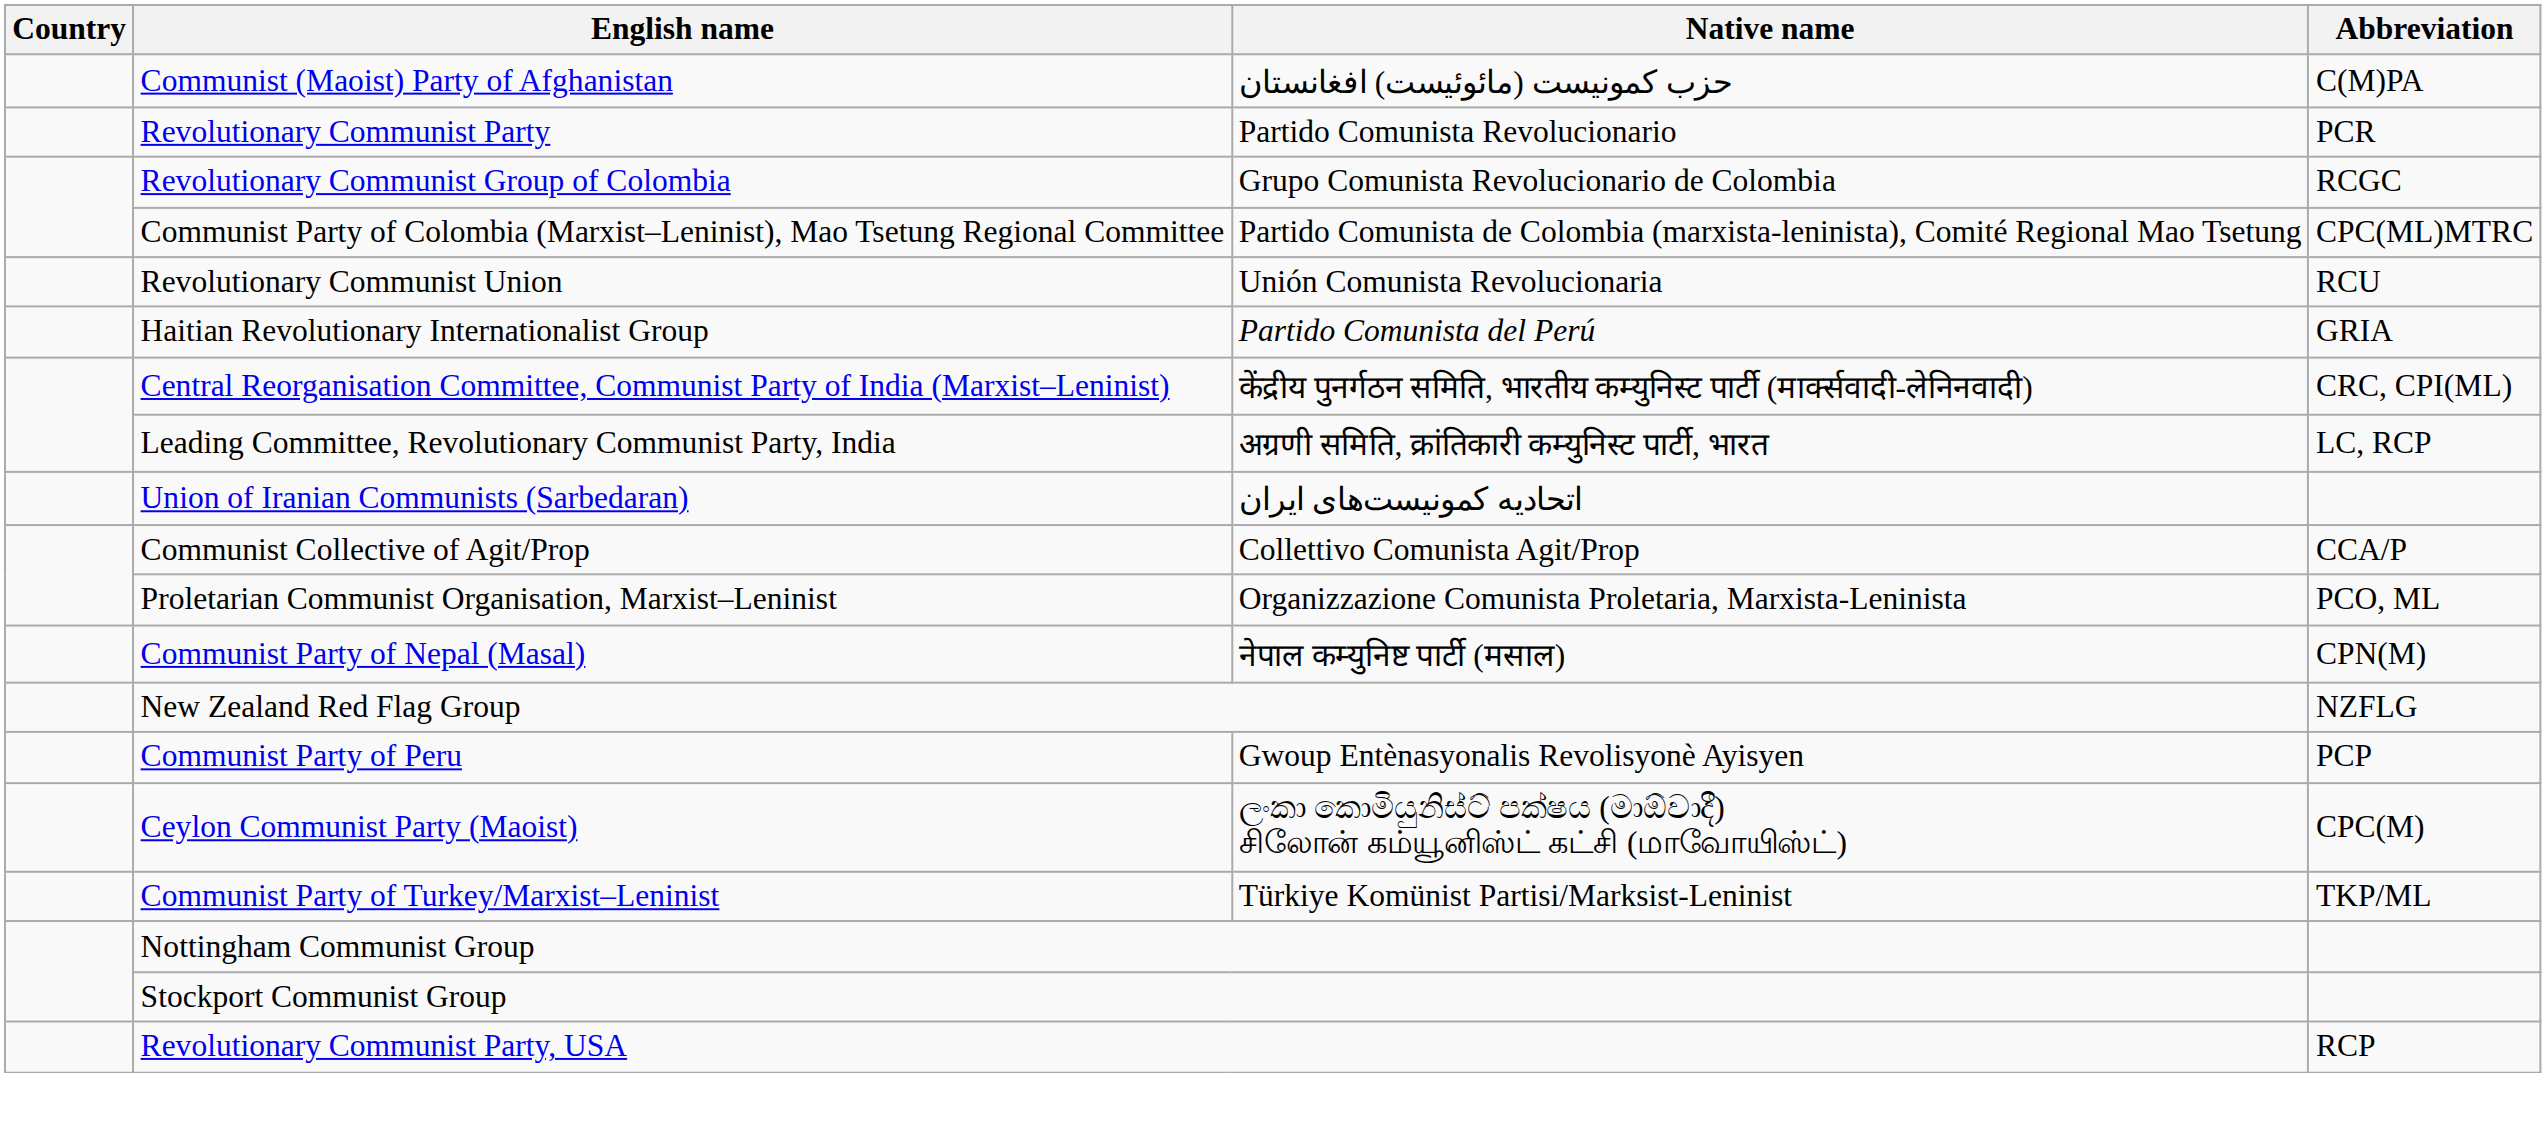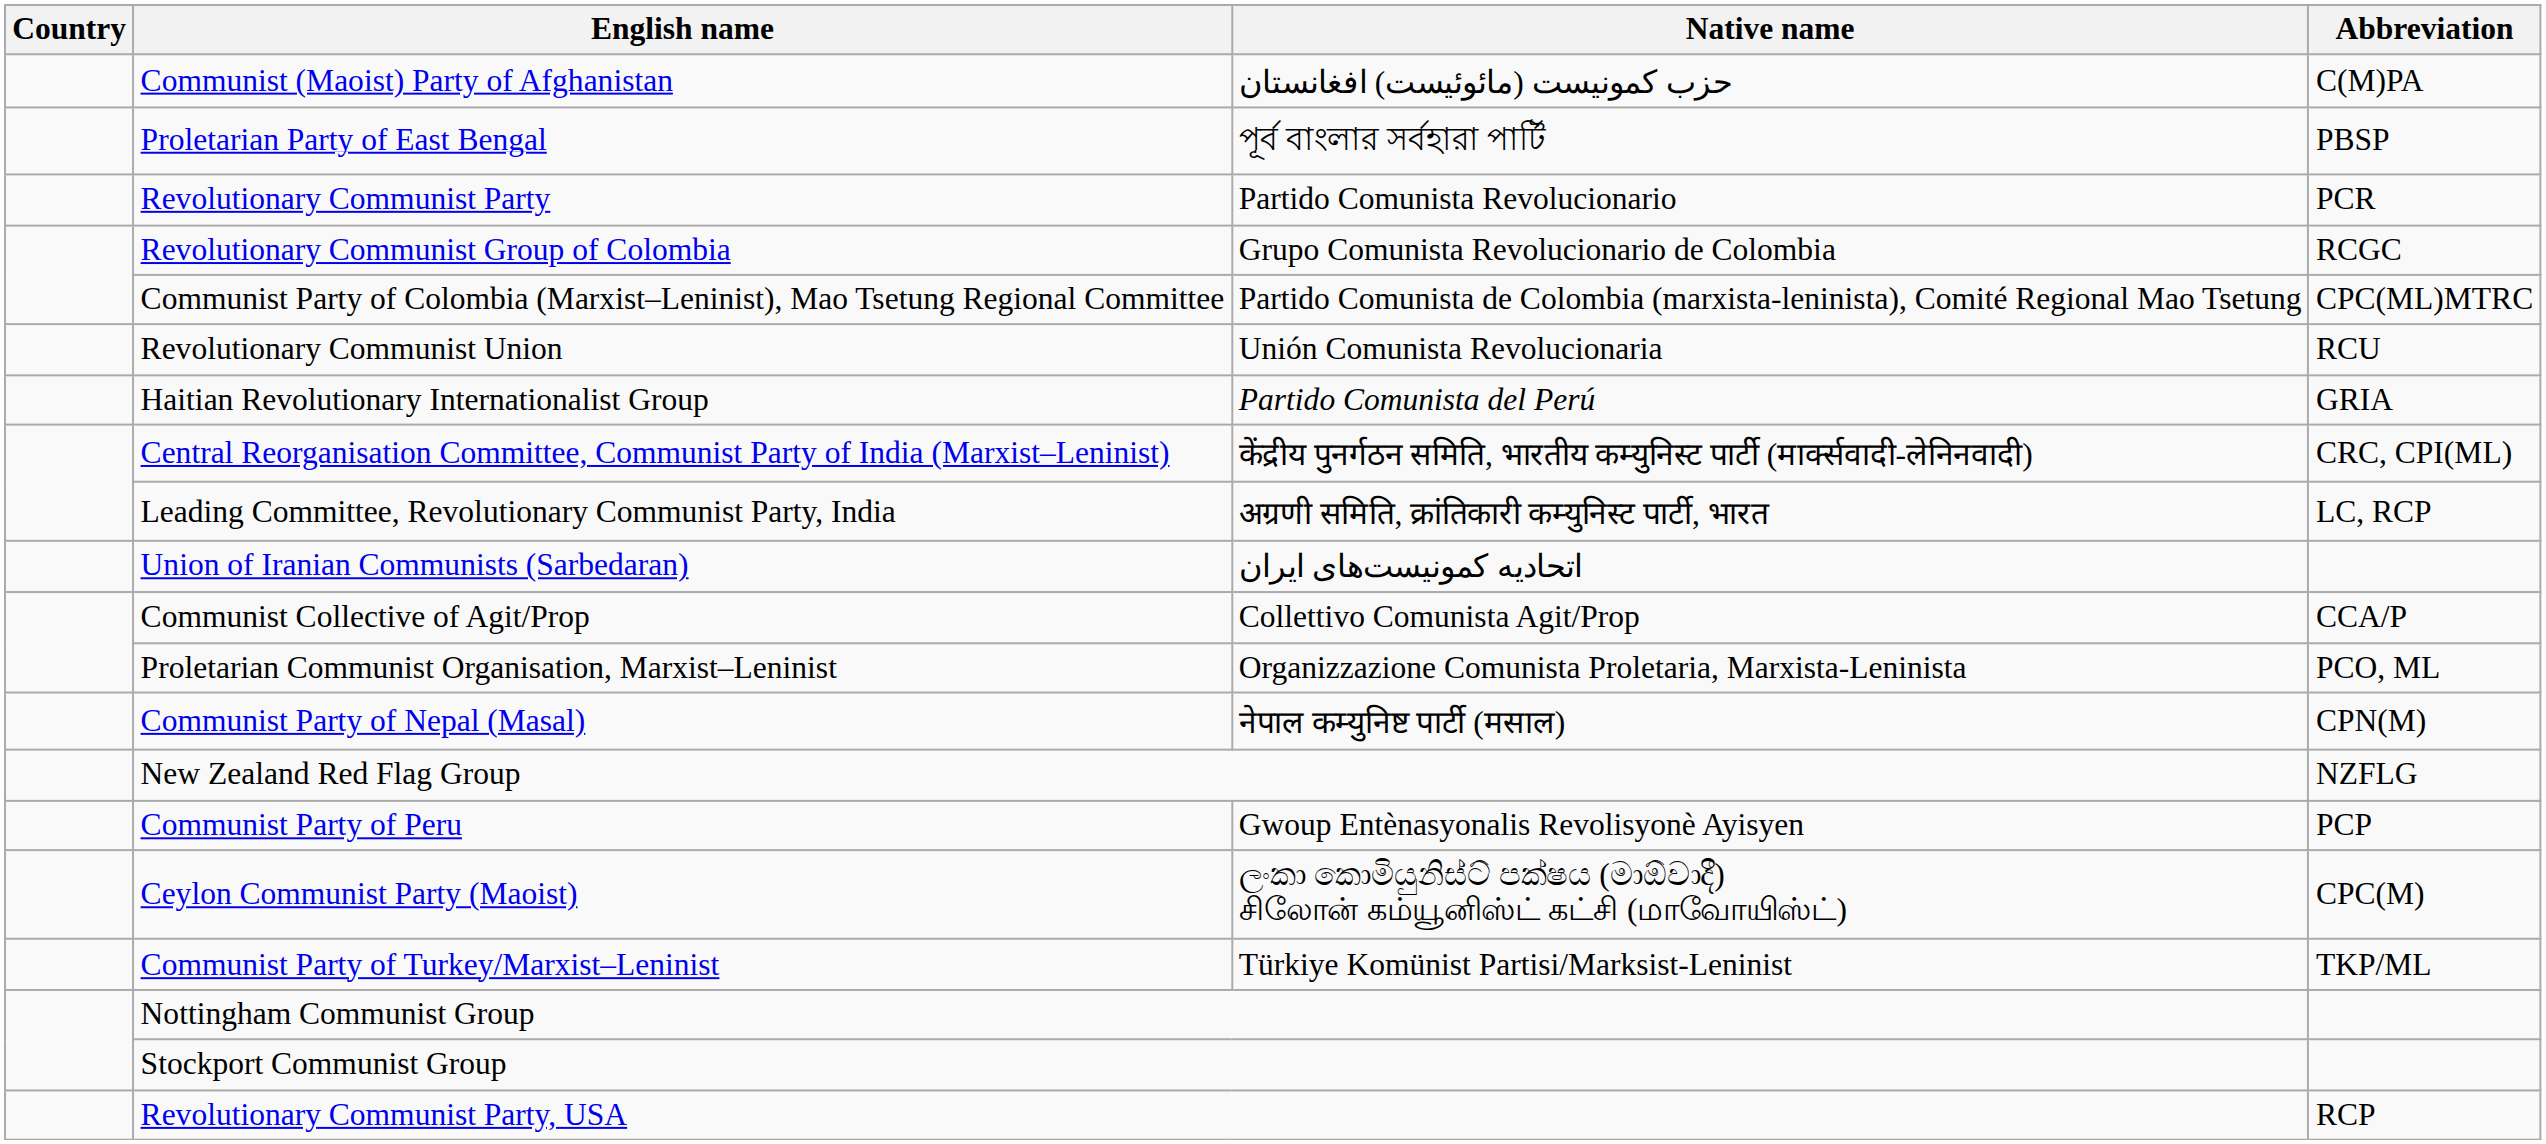+ row: (344, 140)
